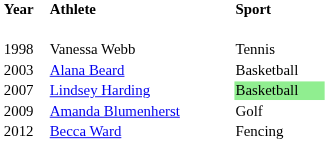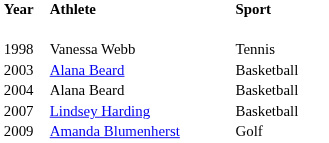+ row: (19, 90)
(267, 90) lightgreen background -> (267, 111) no background
- row: (19, 131)
